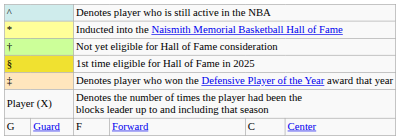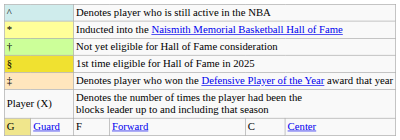(11, 127) no background -> (11, 127) khaki background
